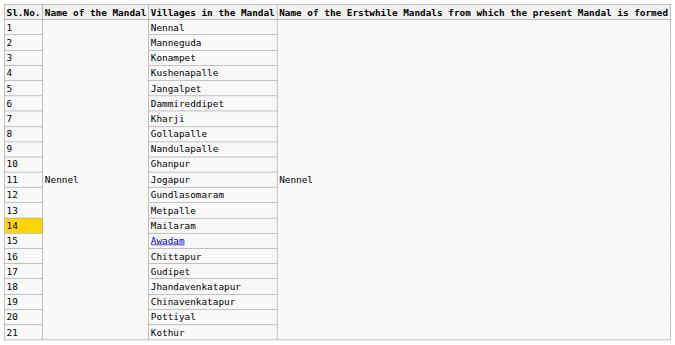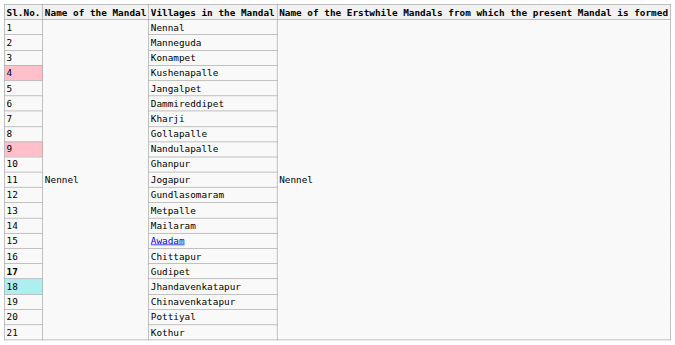(9, 73) no background -> (9, 73) pink background
(9, 149) no background -> (9, 149) pink background
(12, 226) gold background -> (12, 226) no background
(12, 271) normal -> (12, 271) bold
(12, 287) no background -> (12, 287) paleturquoise background
